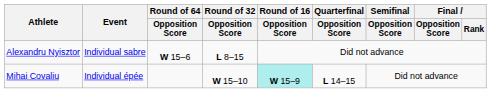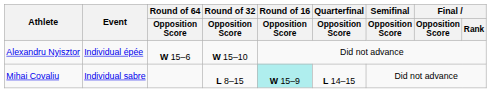(115, 53) Individual sabre -> (114, 53) Individual épée
(230, 58) L 8–15 -> (230, 58) W 15–10
(114, 76) Individual épée -> (115, 76) Individual sabre
(230, 81) W 15–10 -> (230, 81) L 8–15
